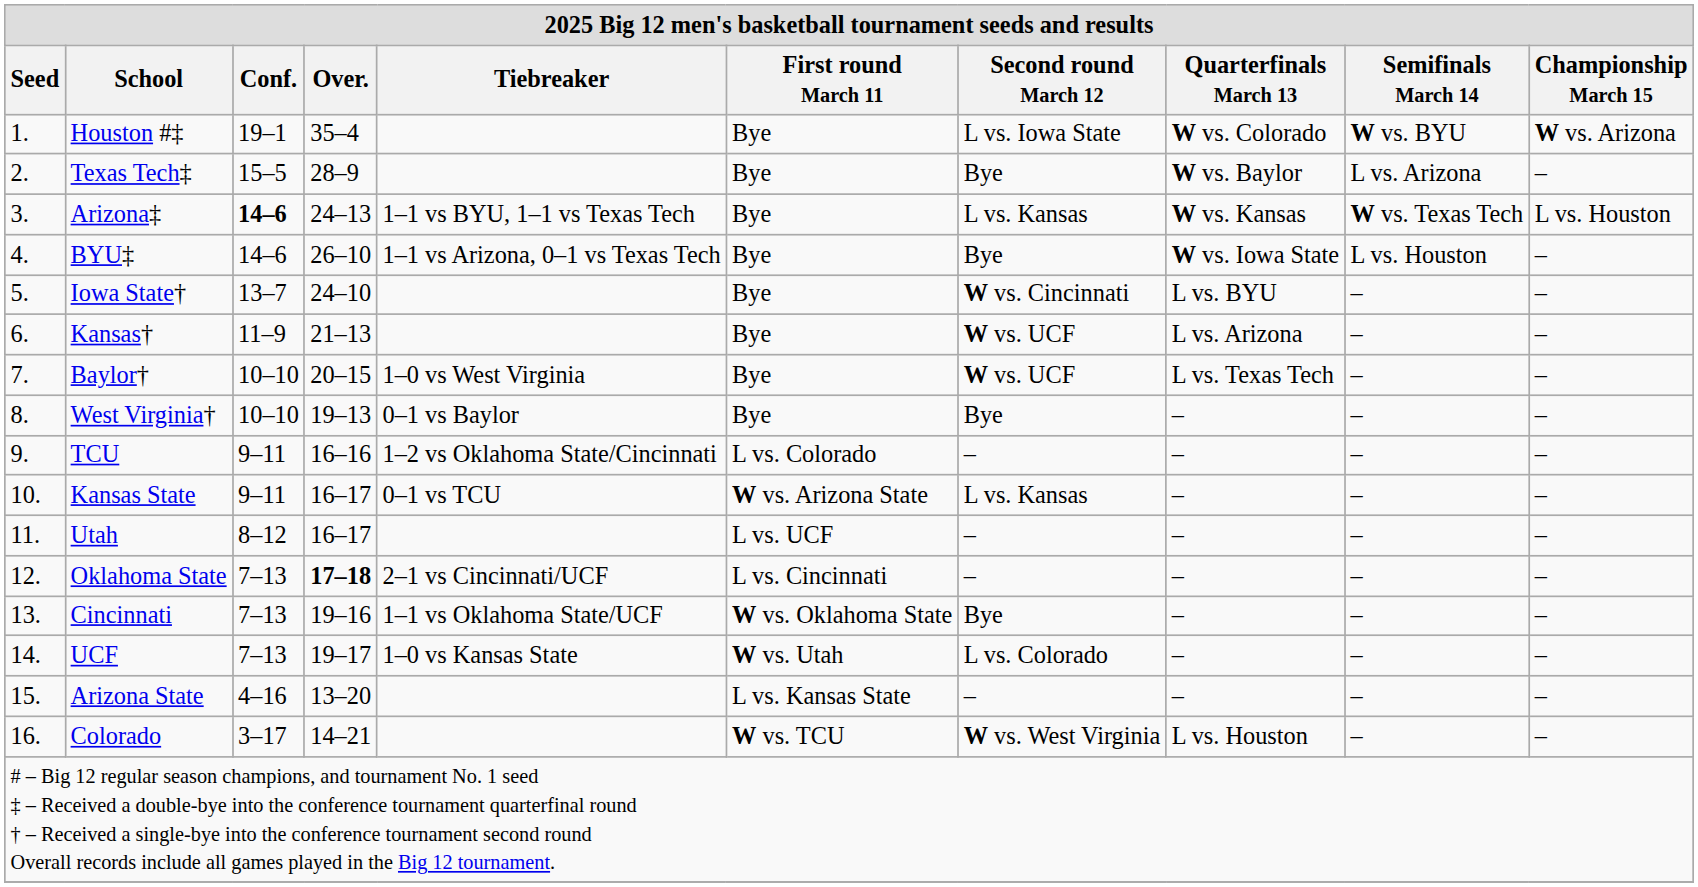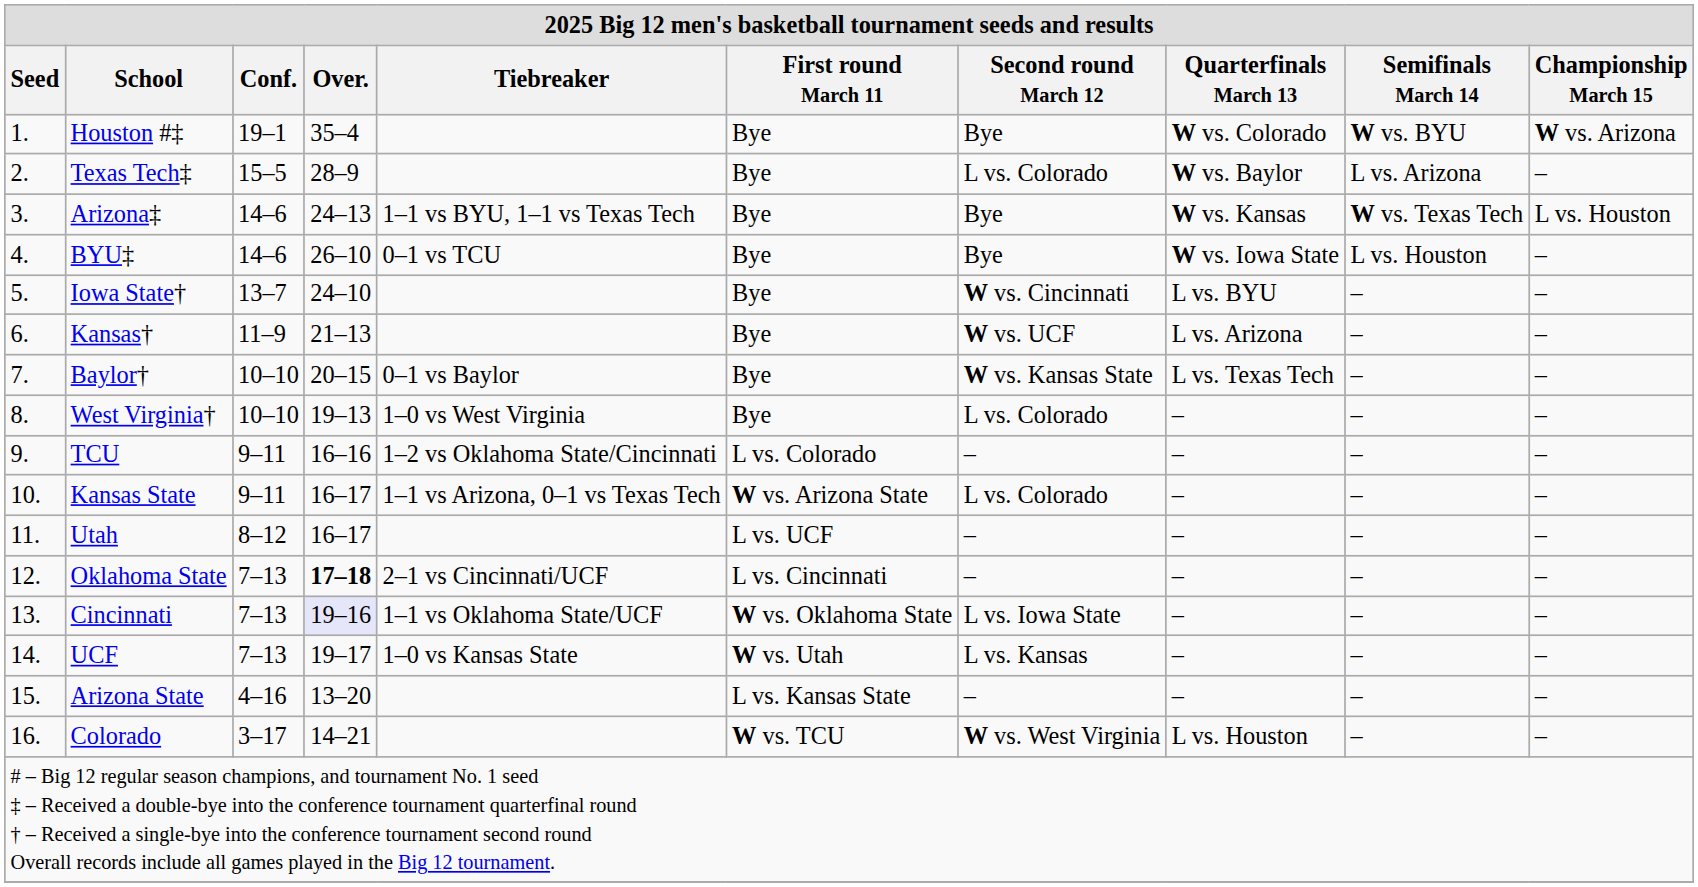(1042, 133) L vs. Iowa State -> (983, 133) Bye
(983, 174) Bye -> (1036, 174) L vs. Colorado
(262, 214) bold -> (262, 214) normal
(1026, 214) L vs. Kansas -> (983, 214) Bye
(552, 254) 1–1 vs Arizona, 0–1 vs Texas Tech -> (442, 254) 0–1 vs TCU
(484, 374) 1–0 vs West Virginia -> (451, 374) 0–1 vs Baylor
(1019, 374) W vs. UCF -> (1058, 374) W vs. Kansas State
(451, 414) 0–1 vs Baylor -> (484, 414) 1–0 vs West Virginia
(983, 414) Bye -> (1036, 414) L vs. Colorado
(442, 495) 0–1 vs TCU -> (552, 495) 1–1 vs Arizona, 0–1 vs Texas Tech
(1026, 495) L vs. Kansas -> (1036, 495) L vs. Colorado
(341, 615) no background -> (341, 615) lavender background
(983, 615) Bye -> (1042, 615) L vs. Iowa State
(1036, 655) L vs. Colorado -> (1026, 655) L vs. Kansas
